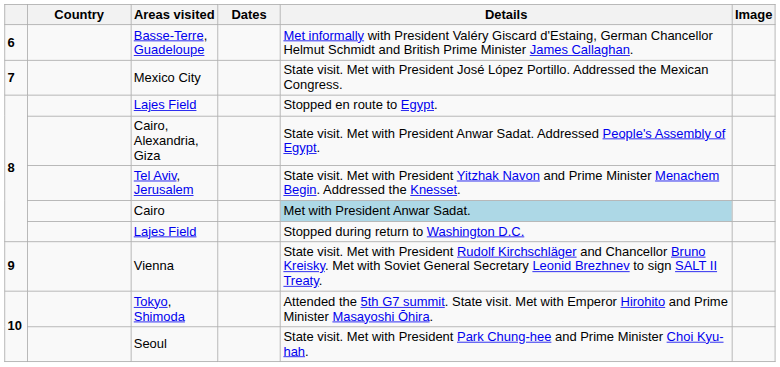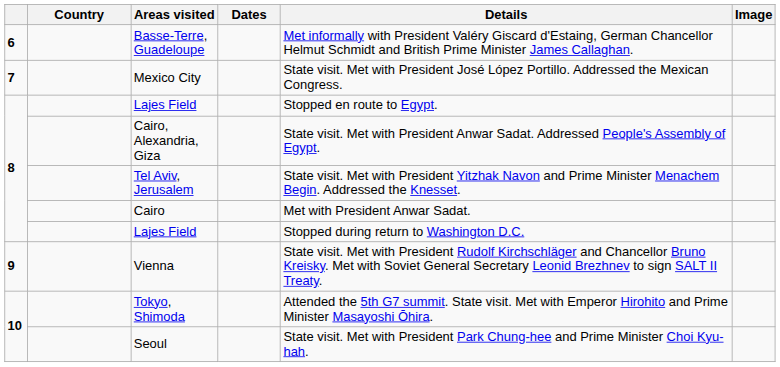(377, 210) lightblue background -> (377, 210) no background
